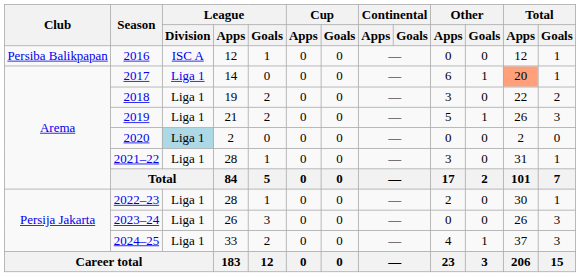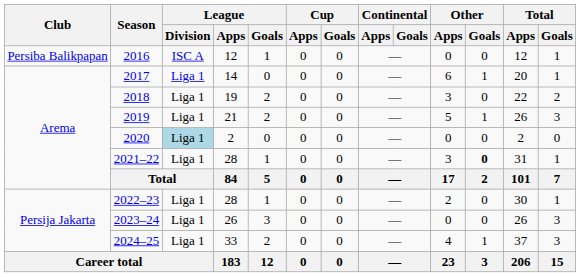(521, 76) lightsalmon background -> (521, 76) no background
(484, 158) normal -> (484, 158) bold
